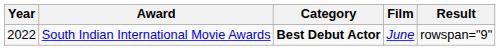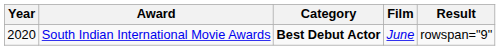(22, 34) 2022 -> (22, 34) 2020
